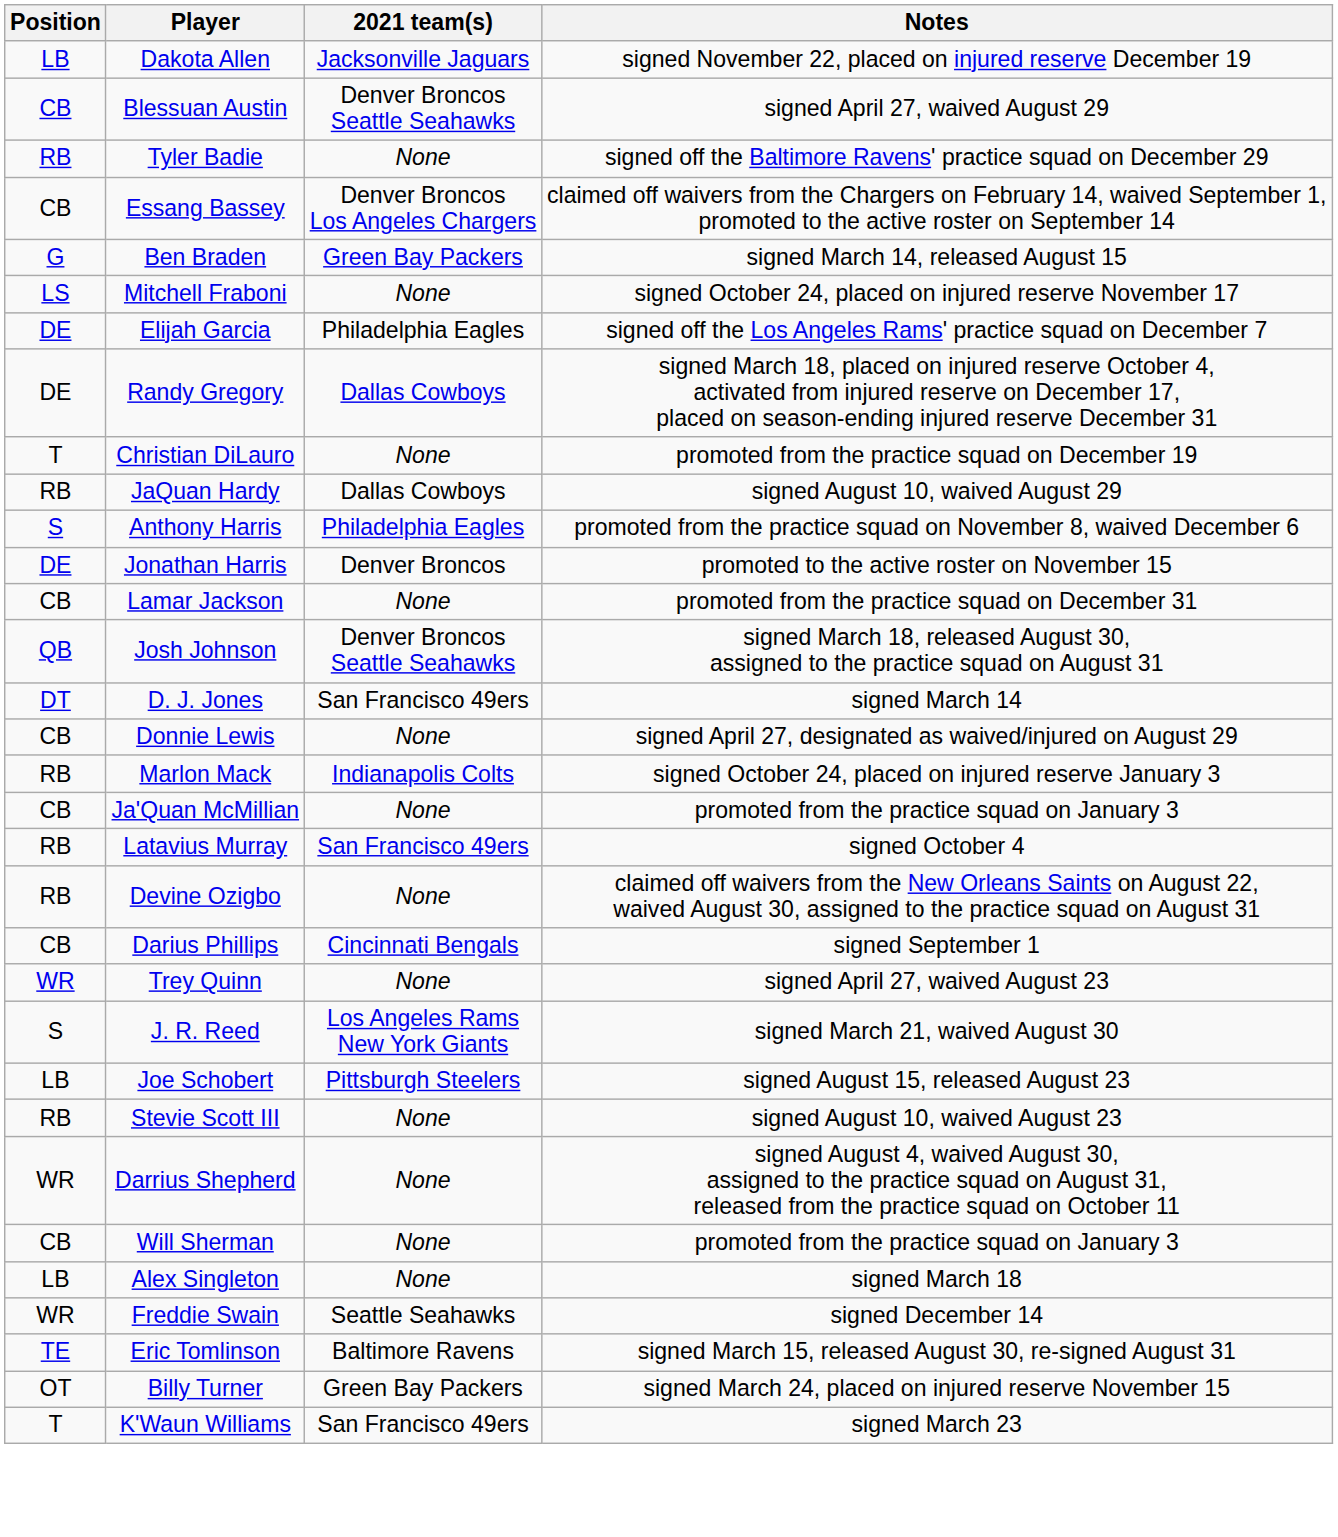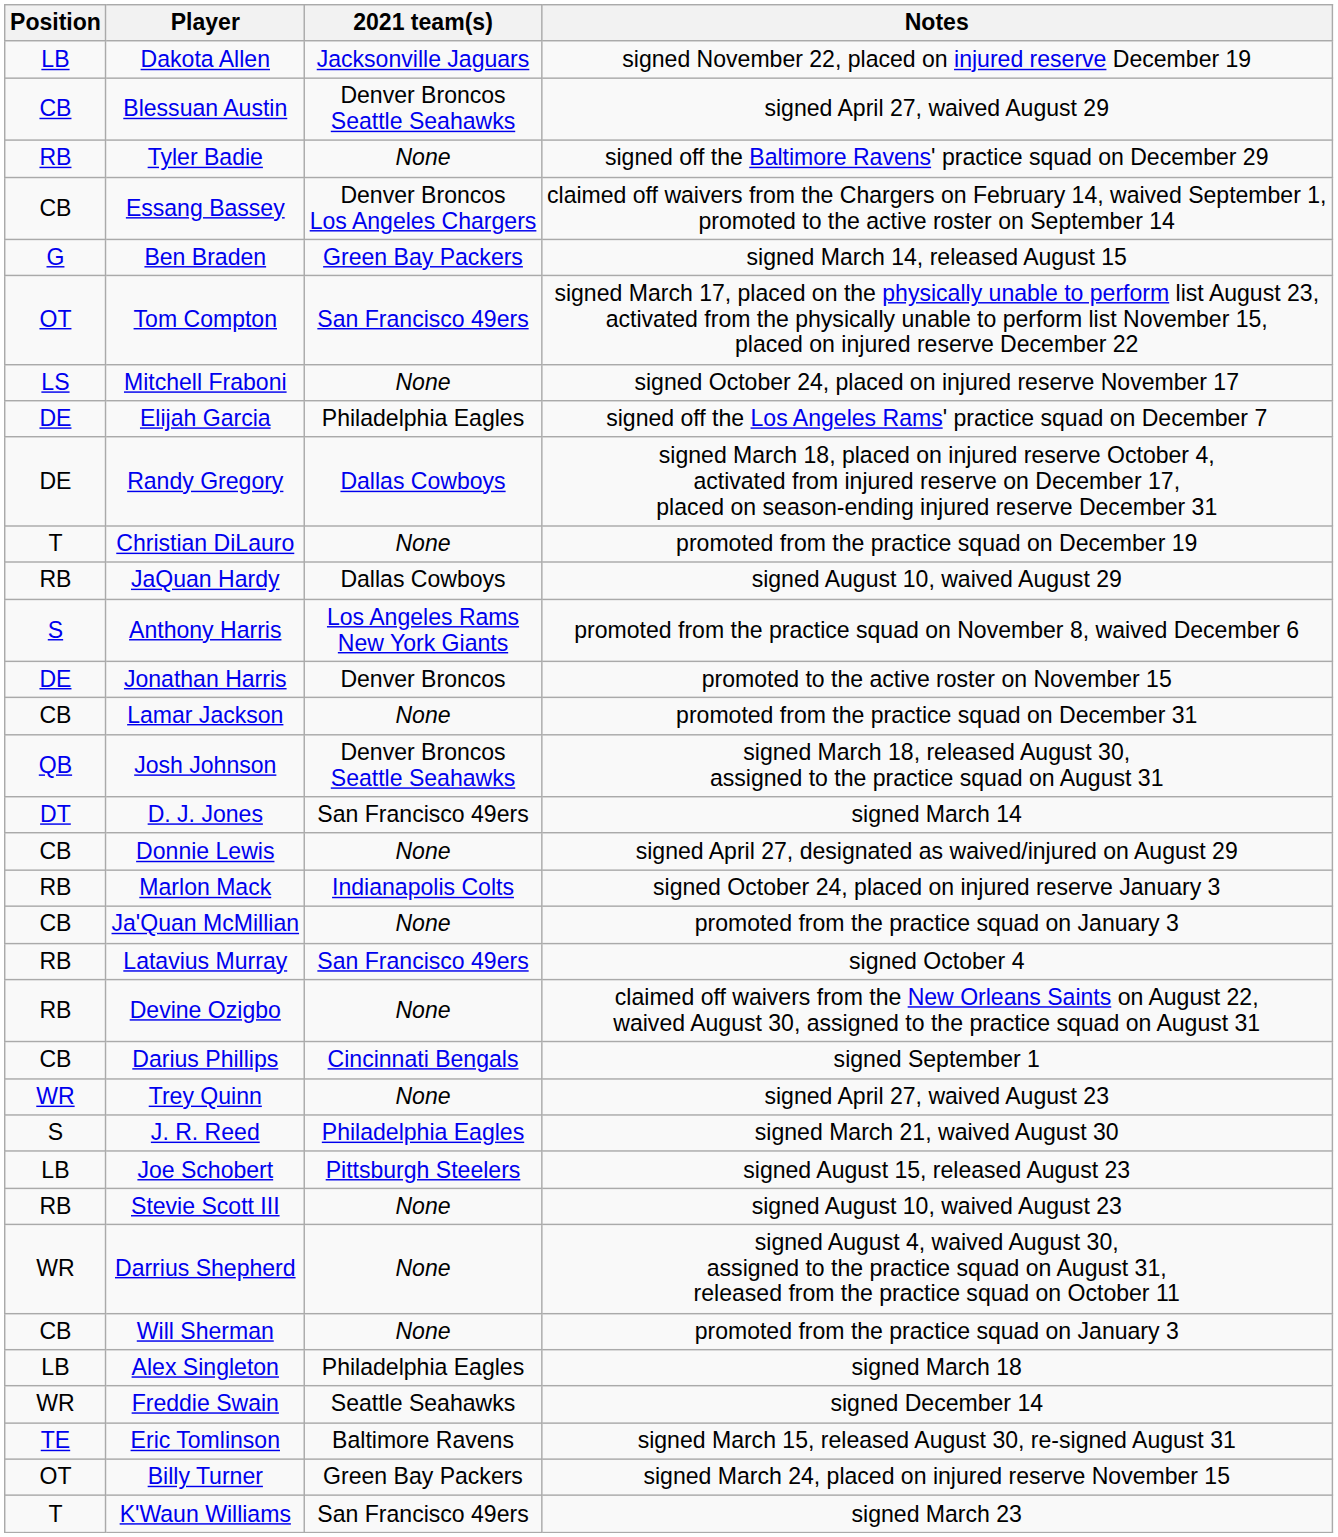+ row: (205, 319)
(423, 528) Philadelphia Eagles -> (423, 629) Los Angeles Rams New York Giants
(423, 1031) Los Angeles Rams New York Giants -> (423, 1133) Philadelphia Eagles
(423, 1279) None -> (423, 1367) Philadelphia Eagles
